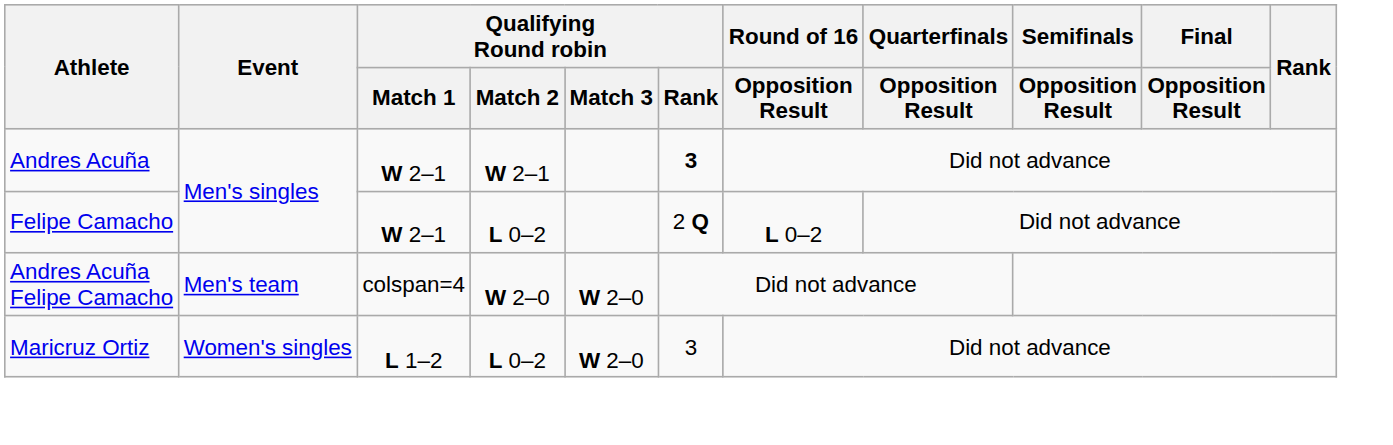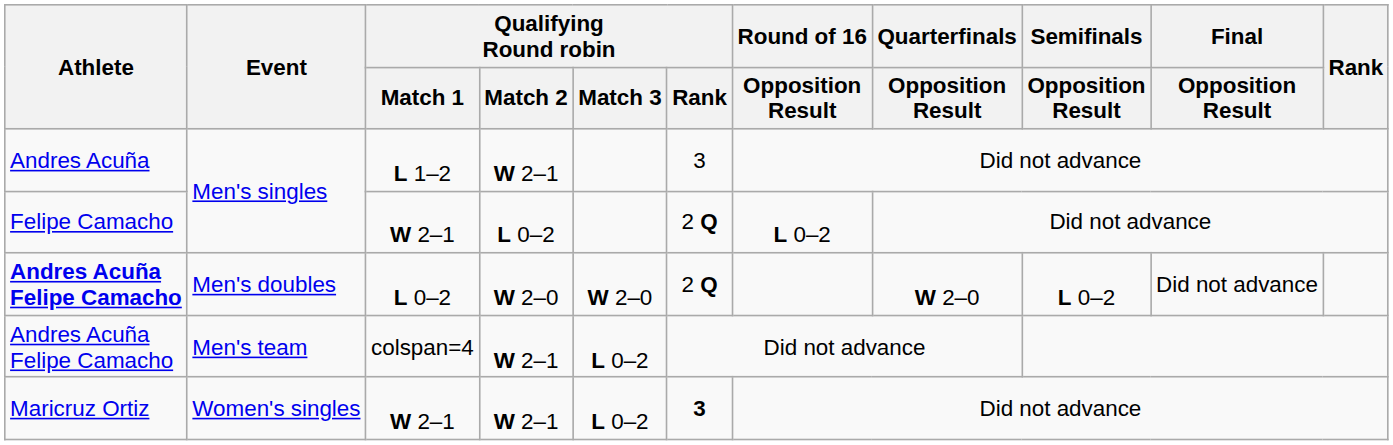(414, 173) W 2–1 -> (422, 173) L 1–2
(691, 160) bold -> (700, 160) normal
+ row: (96, 284)
(517, 297) W 2–0 -> (526, 359) W 2–1
(611, 297) W 2–0 -> (620, 359) L 0–2
(414, 359) L 1–2 -> (422, 421) W 2–1
(517, 359) L 0–2 -> (526, 421) W 2–1
(611, 359) W 2–0 -> (620, 421) L 0–2
(691, 346) normal -> (700, 408) bold
